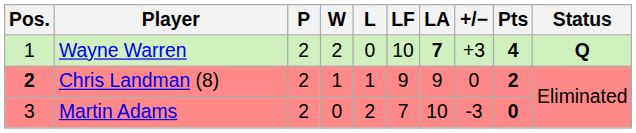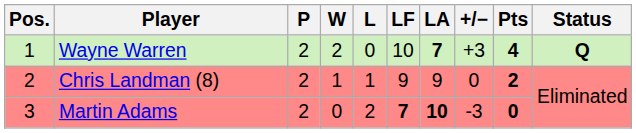(30, 81) bold -> (30, 81) normal
(403, 111) normal -> (403, 111) bold
(437, 111) normal -> (437, 111) bold
